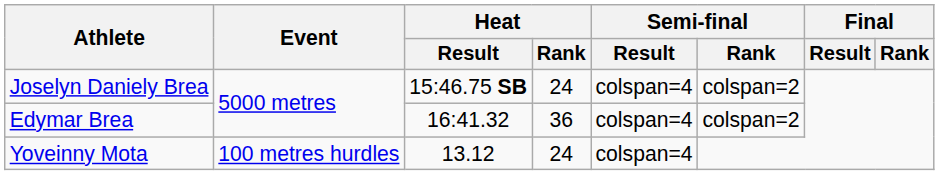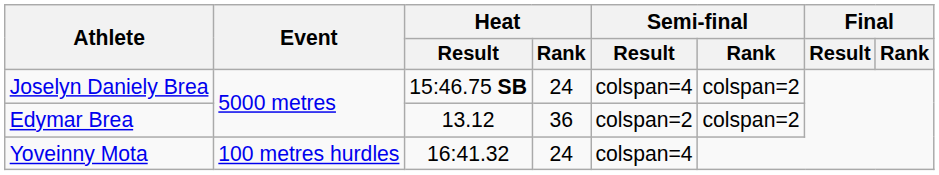(468, 120) 16:41.32 -> (468, 120) 13.12
(644, 120) colspan=4 -> (644, 120) colspan=2
(468, 154) 13.12 -> (468, 154) 16:41.32
